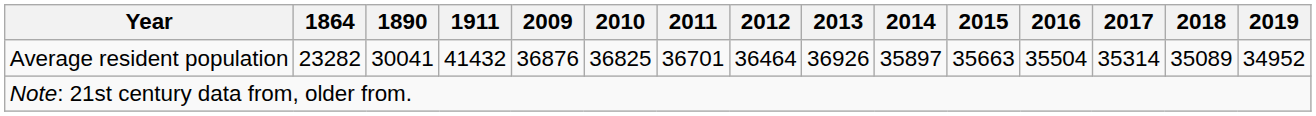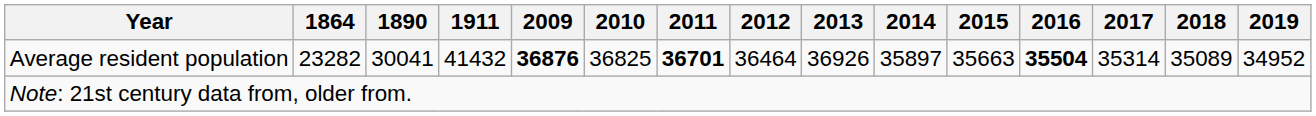(548, 57) normal -> (548, 57) bold
(693, 57) normal -> (693, 57) bold
(1056, 57) normal -> (1056, 57) bold
